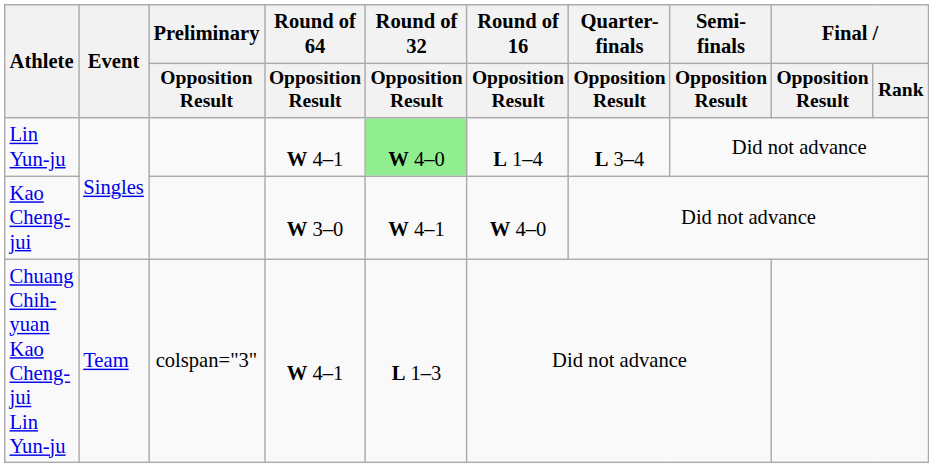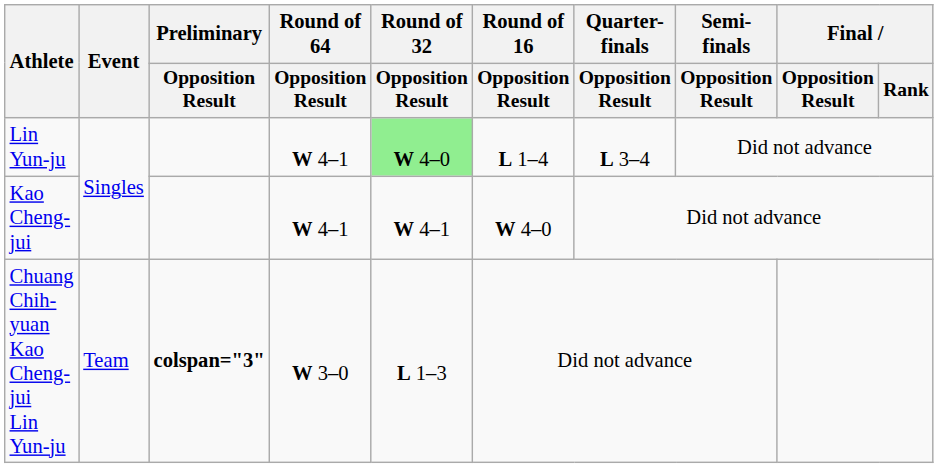(315, 229) W 3–0 -> (320, 229) W 4–1
(206, 361) normal -> (209, 361) bold
(315, 373) W 4–1 -> (320, 373) W 3–0
